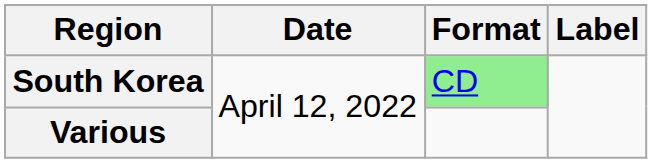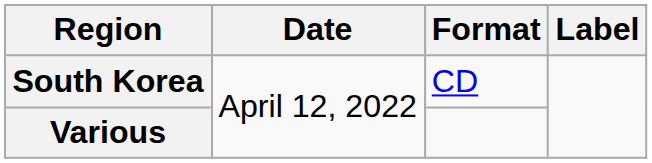(455, 81) lightgreen background -> (455, 81) no background
